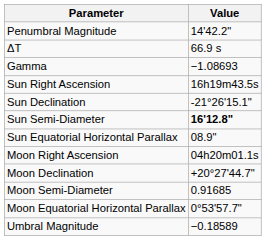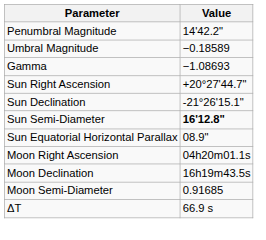rows swapped: (53, 226) <-> (14, 48)
(225, 84) 16h19m43.5s -> (215, 84) +20°27'44.7"
(223, 173) +20°27'44.7" -> (217, 173) 16h19m43.5s
- row: (96, 208)
